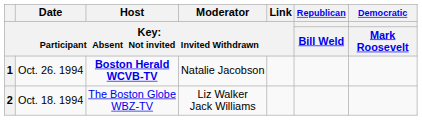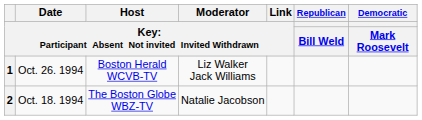(132, 71) bold -> (132, 71) normal
(223, 71) Natalie Jacobson -> (223, 71) Liz Walker Jack Williams
(223, 100) Liz Walker Jack Williams -> (223, 100) Natalie Jacobson
